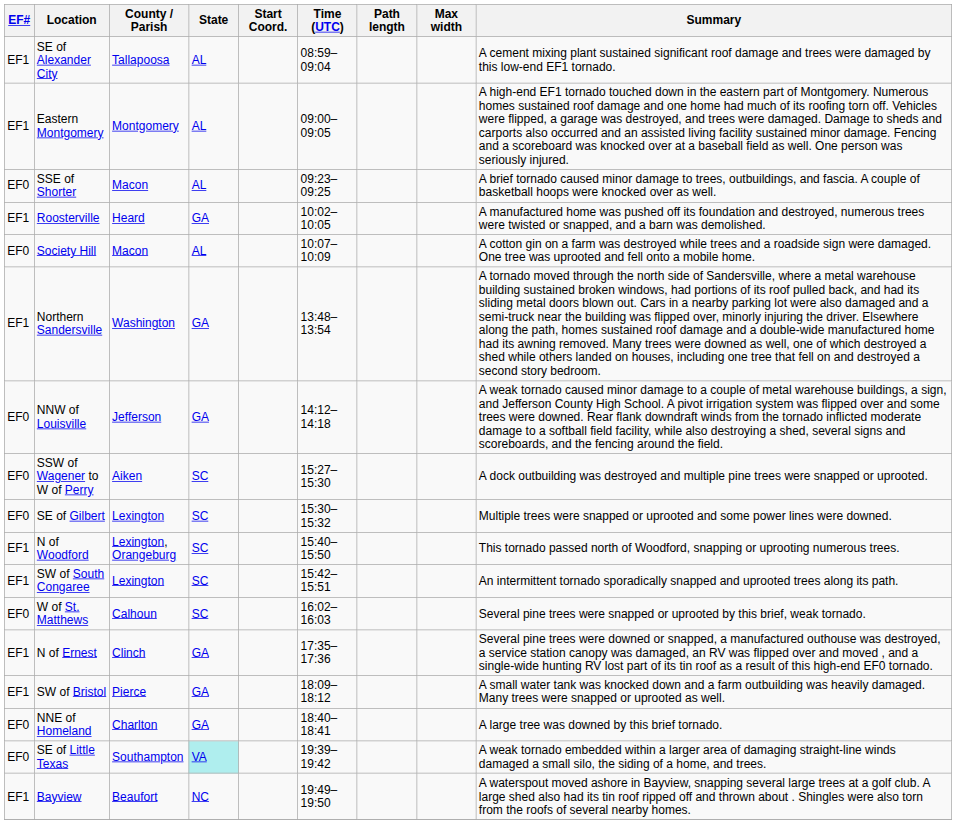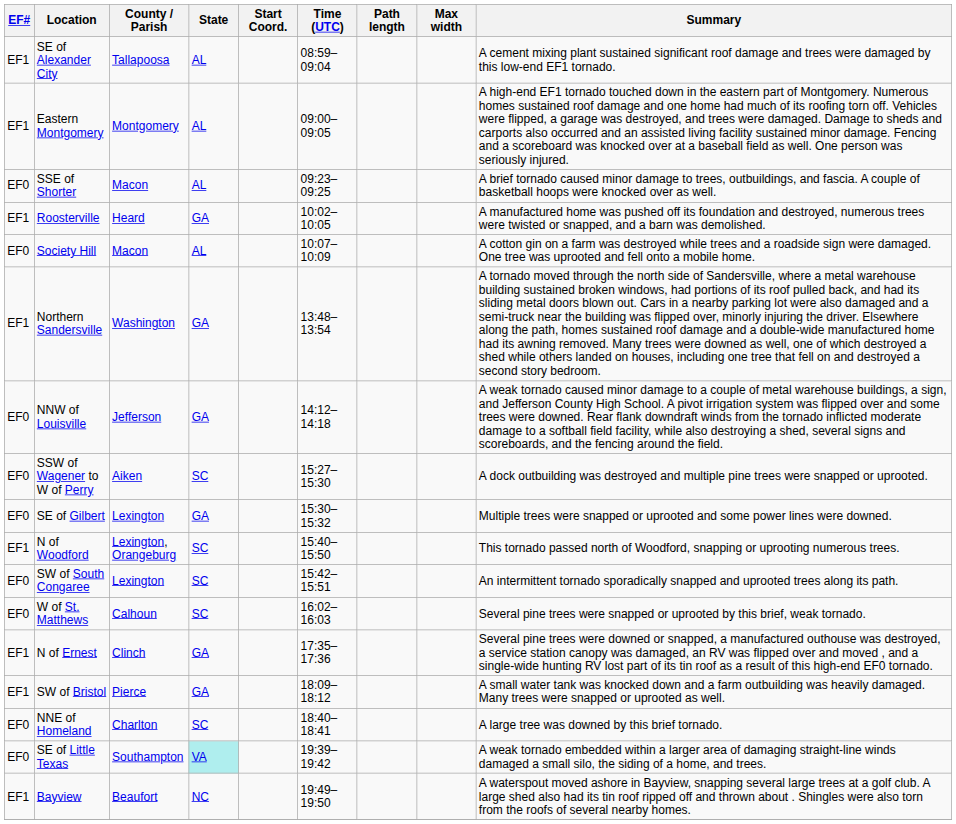(200, 516) SC -> (200, 516) GA
(18, 581) EF1 -> (18, 581) EF0
(200, 724) GA -> (200, 724) SC
